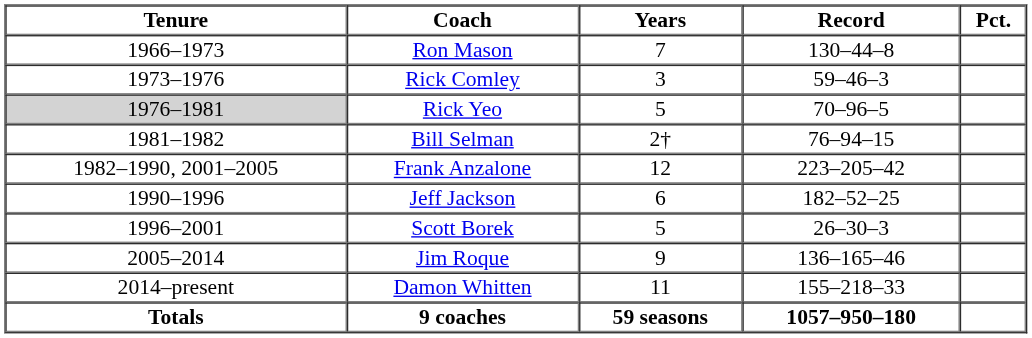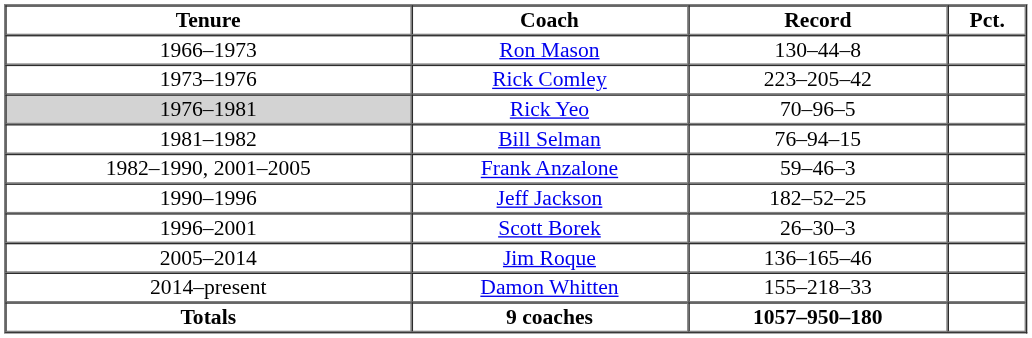- column: (660, 20)
(851, 79) 59–46–3 -> (818, 79) 223–205–42
(851, 168) 223–205–42 -> (818, 168) 59–46–3
